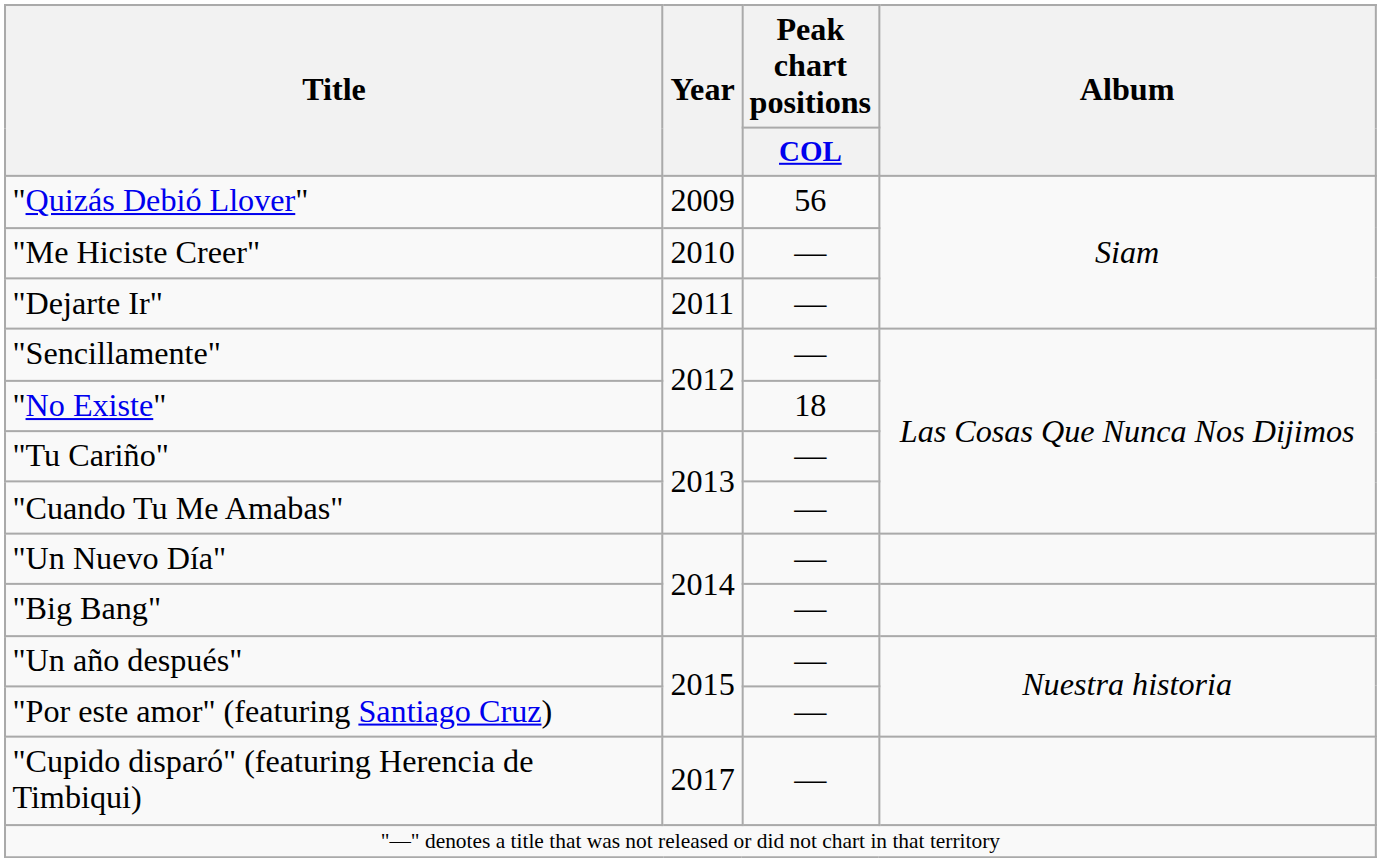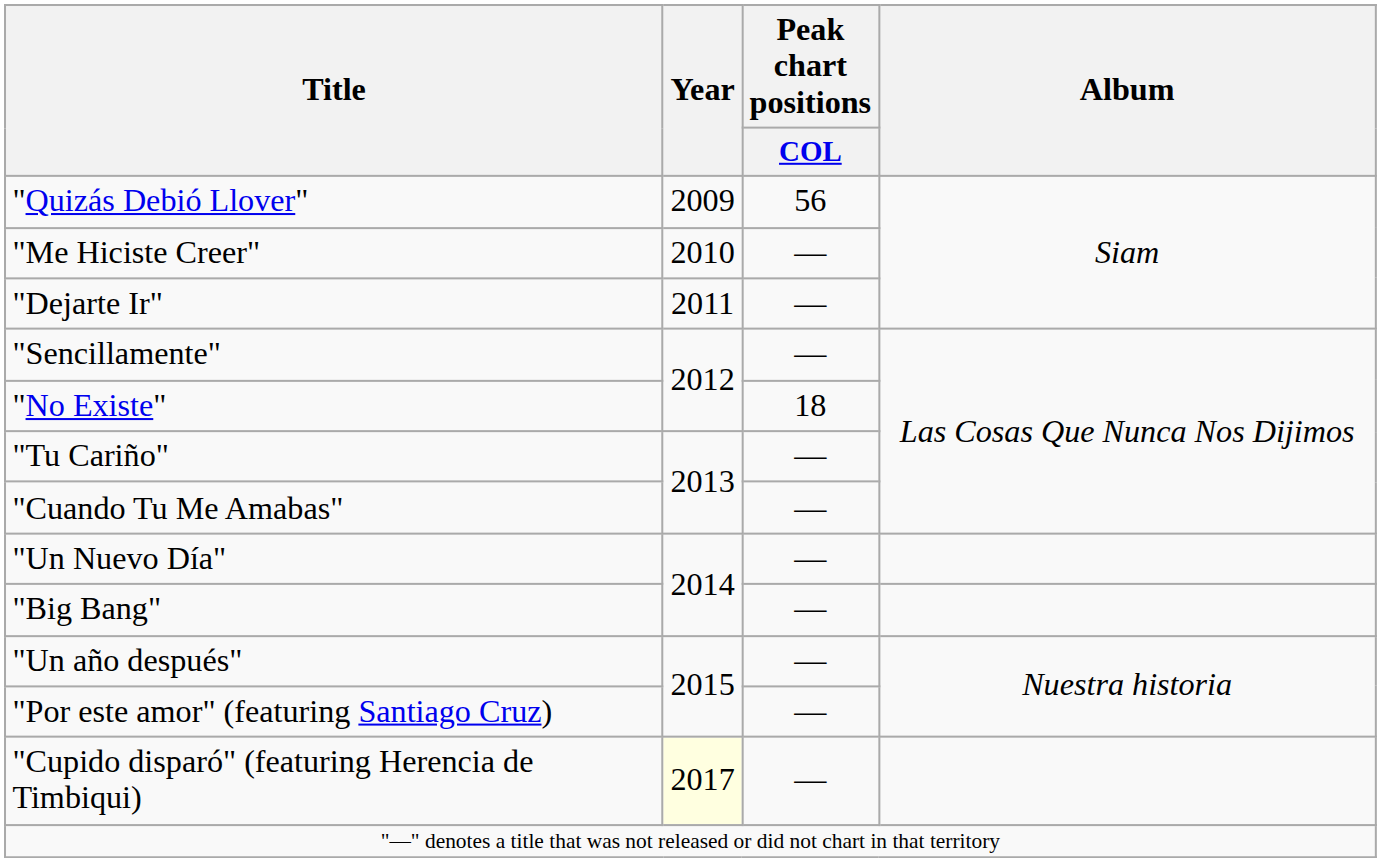(703, 780) no background -> (703, 780) lightyellow background
